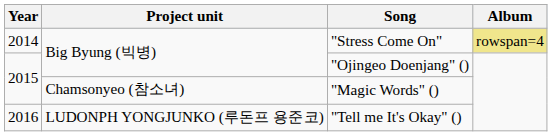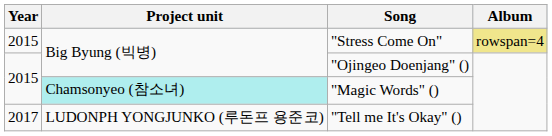(23, 40) 2014 -> (23, 40) 2015
(115, 89) no background -> (115, 89) paleturquoise background
(23, 117) 2016 -> (23, 117) 2017
